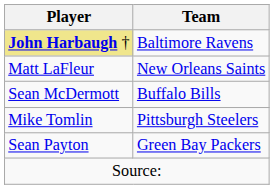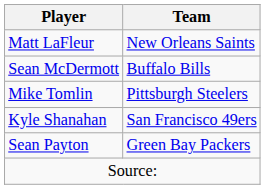- row: (69, 42)
+ row: (57, 119)
